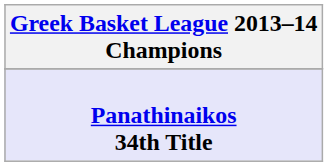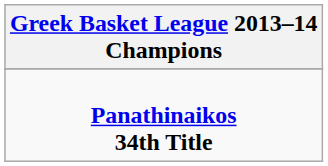(164, 128) lavender background -> (164, 128) no background
